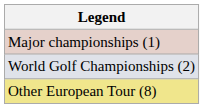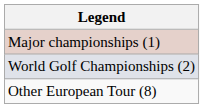(82, 91) khaki background -> (82, 91) no background
